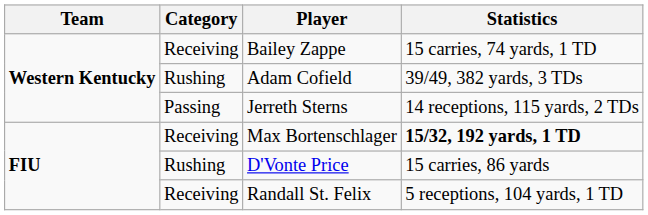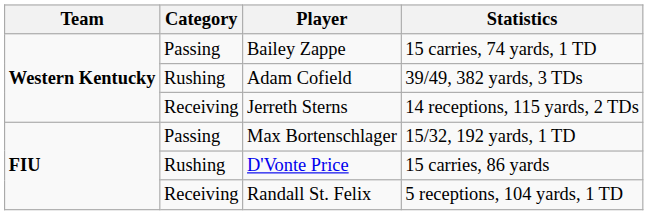(201, 48) Receiving -> (192, 48) Passing
(192, 107) Passing -> (201, 107) Receiving
(201, 136) Receiving -> (192, 136) Passing
(493, 136) bold -> (490, 136) normal
